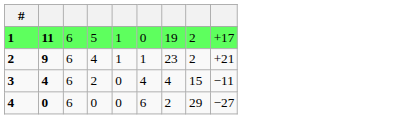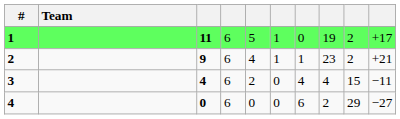+ column: (57, 15)
